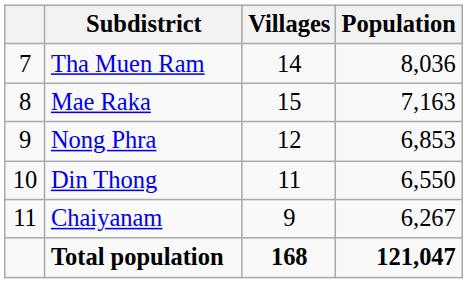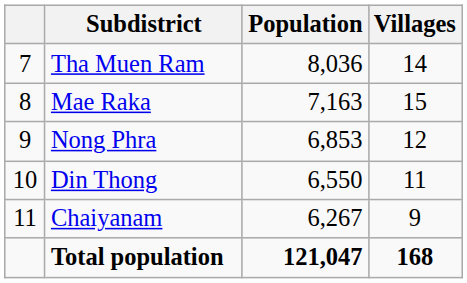columns swapped: (399, 24) <-> (289, 24)
